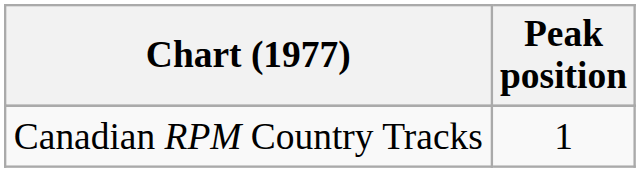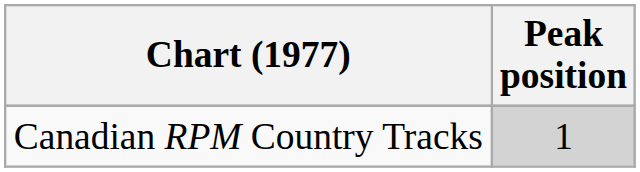(564, 135) no background -> (564, 135) lightgrey background
